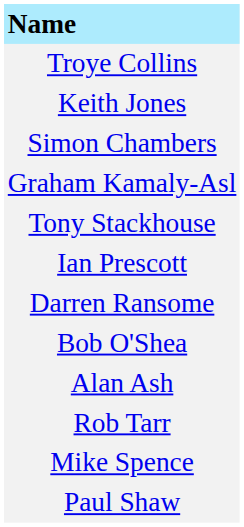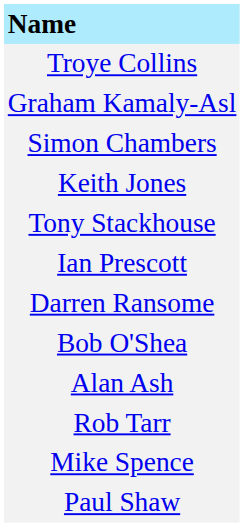(122, 103) Keith Jones -> (122, 103) Graham Kamaly-Asl
(122, 183) Graham Kamaly-Asl -> (122, 183) Keith Jones
